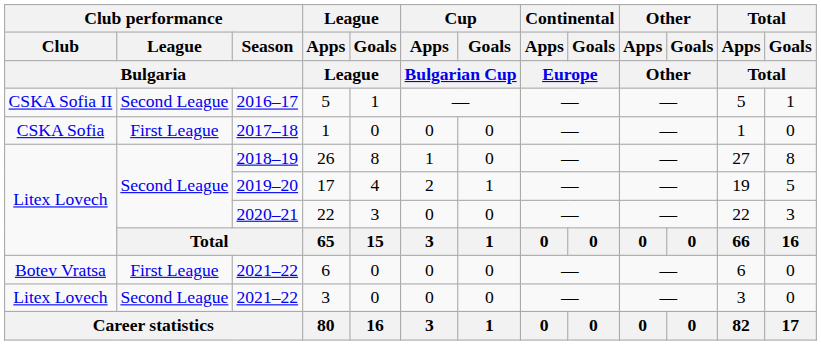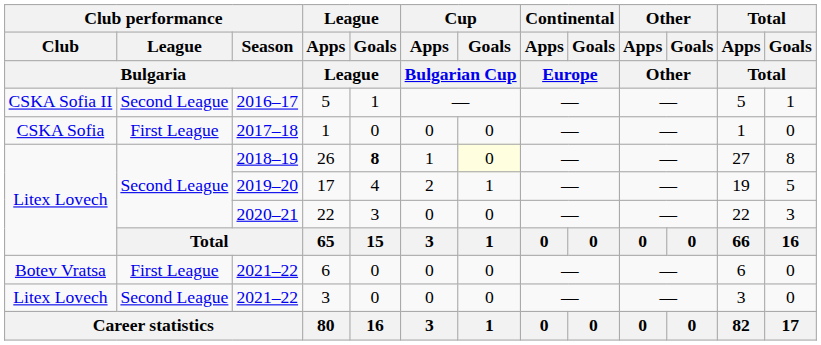(375, 158) normal -> (375, 158) bold
(489, 158) no background -> (489, 158) lightyellow background
